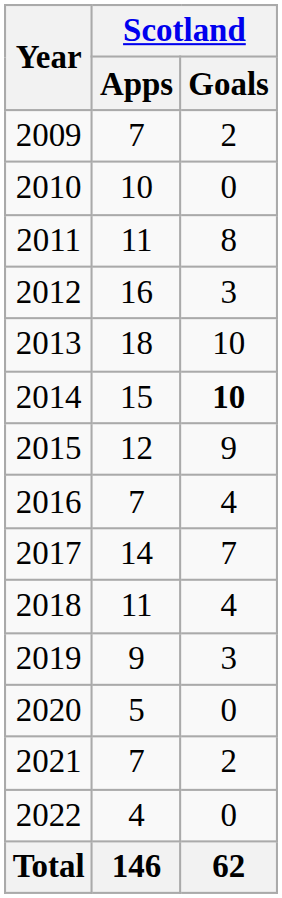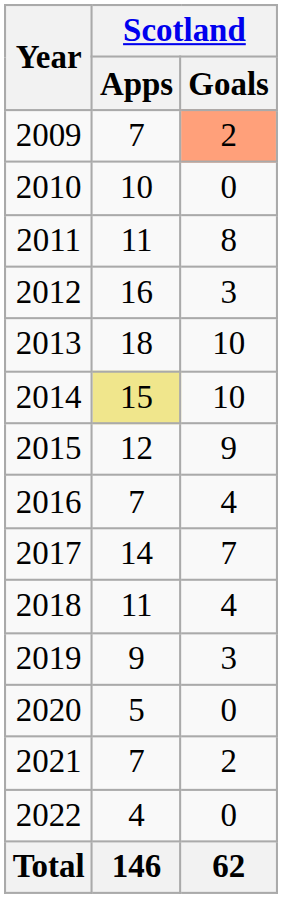(229, 135) no background -> (229, 135) lightsalmon background
(137, 396) no background -> (137, 396) khaki background
(229, 396) bold -> (229, 396) normal
